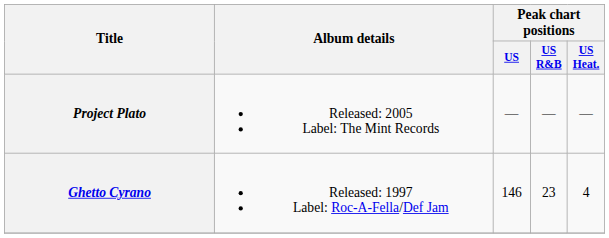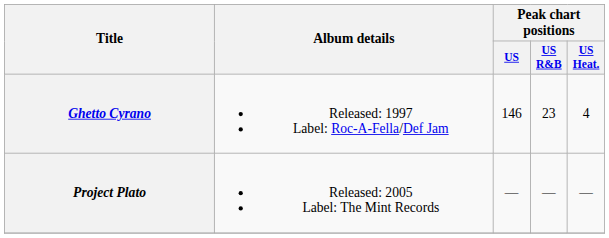rows swapped: (110, 193) <-> (110, 113)
